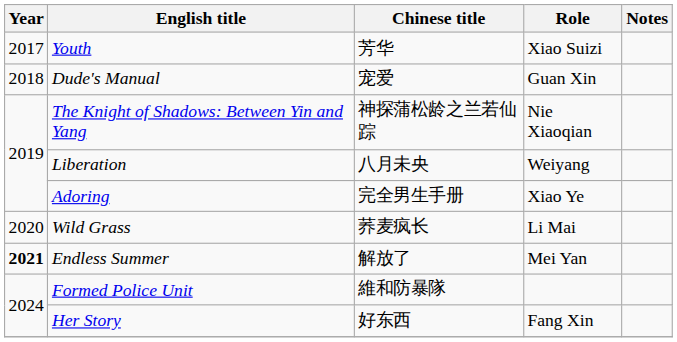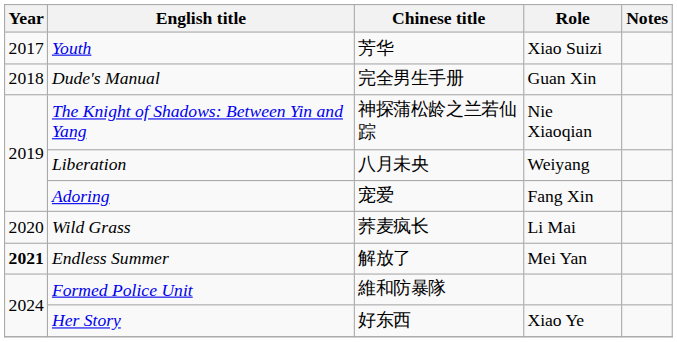(376, 78) 宠爱 -> (411, 78) 完全男生手册
(411, 195) 完全男生手册 -> (376, 195) 宠爱
(556, 195) Xiao Ye -> (560, 195) Fang Xin
(560, 320) Fang Xin -> (556, 320) Xiao Ye
